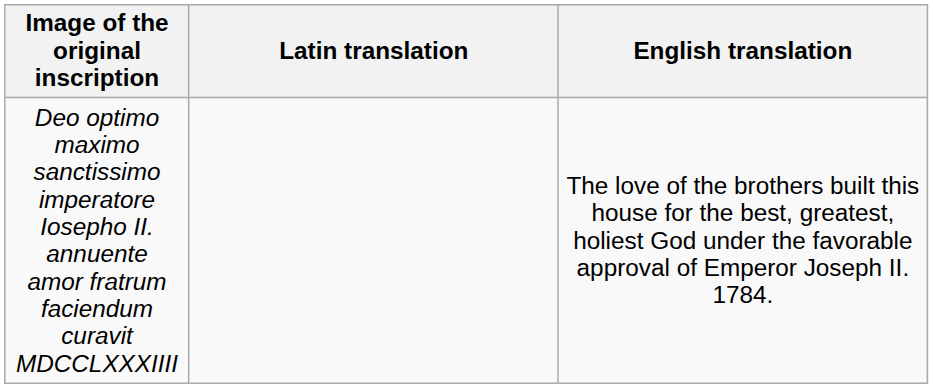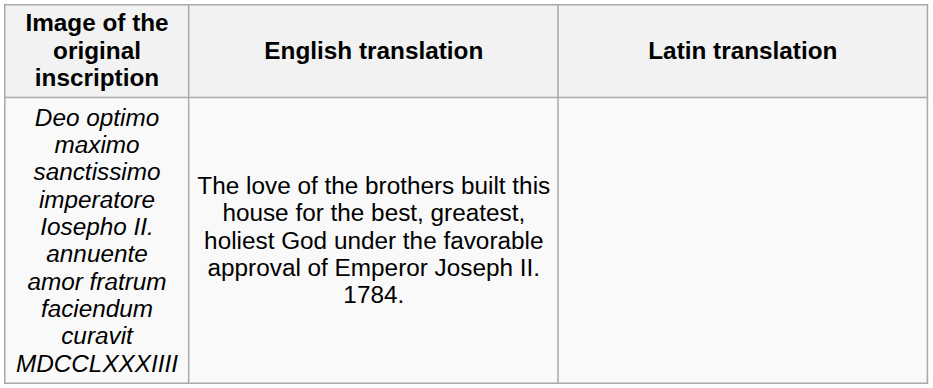columns swapped: (374, 51) <-> (743, 51)
